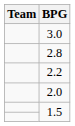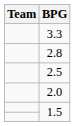(55, 33) 3.0 -> (55, 33) 3.3
(55, 72) 2.2 -> (55, 72) 2.5
